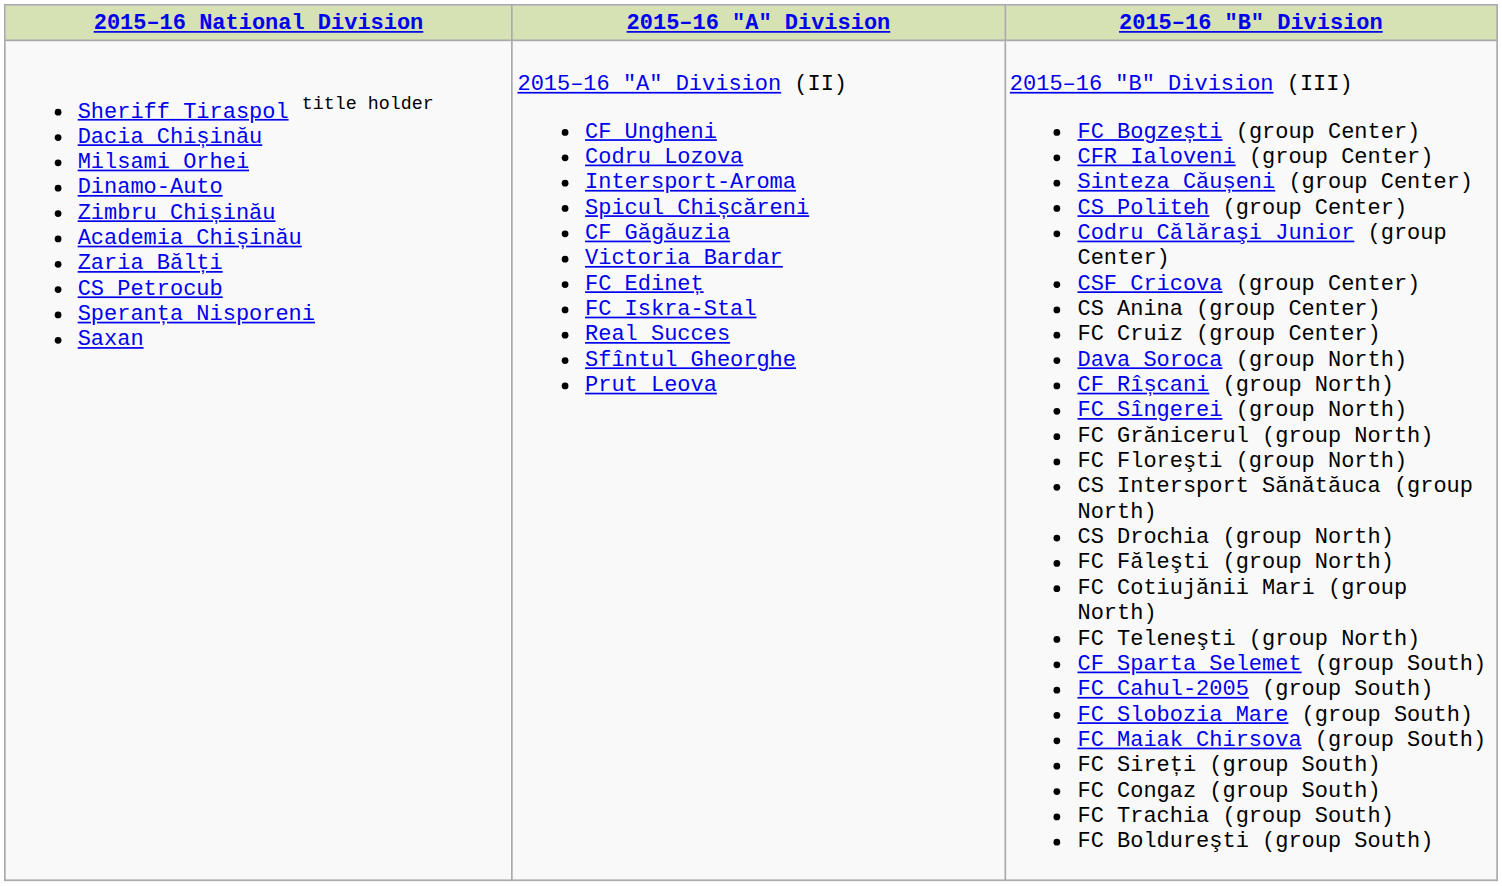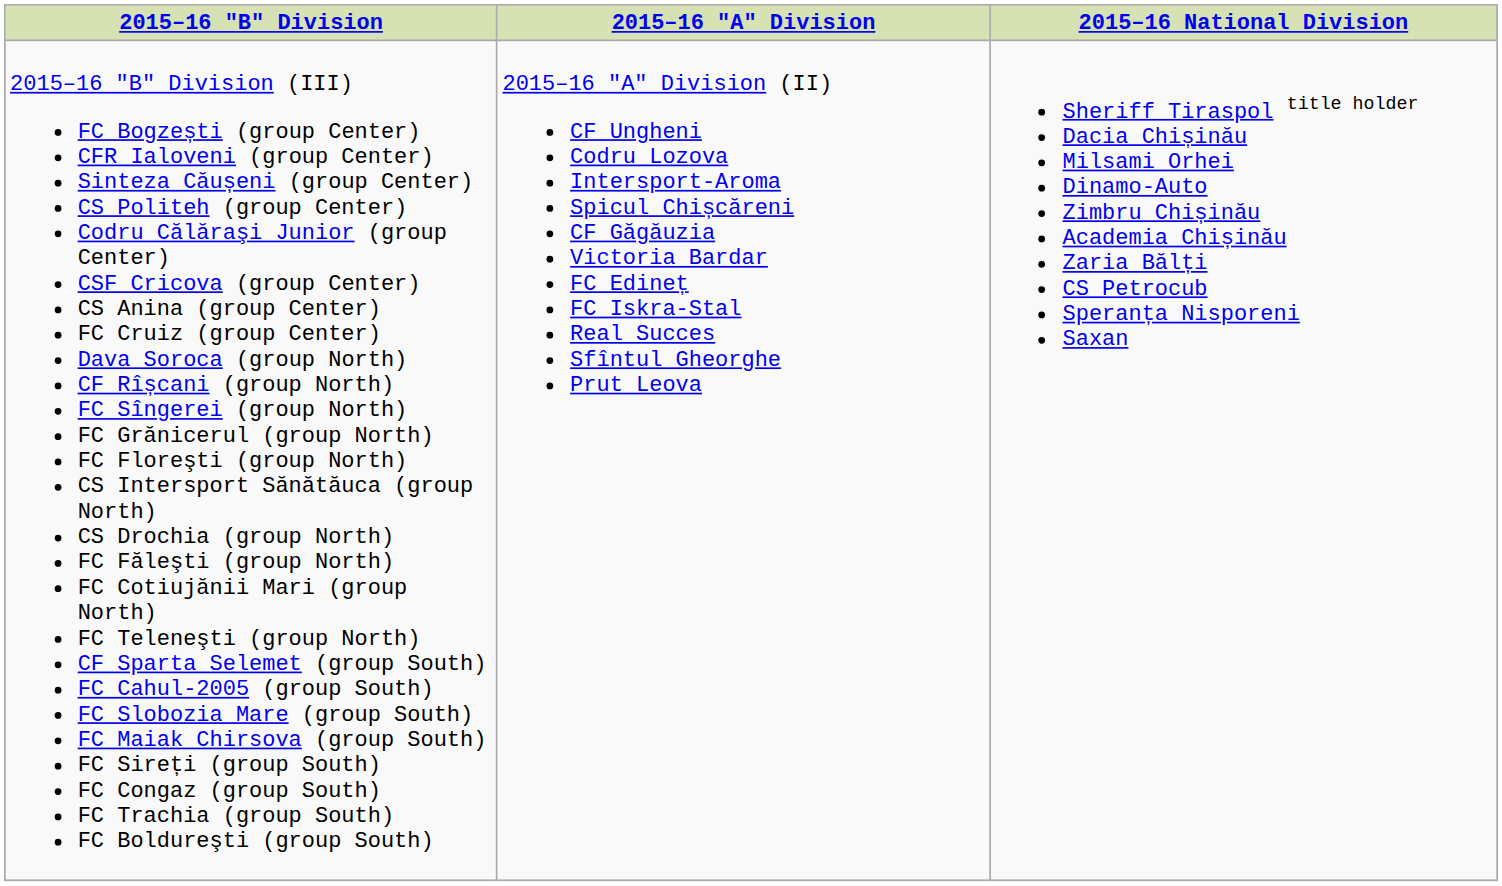columns swapped: (259, 23) <-> (1251, 23)
